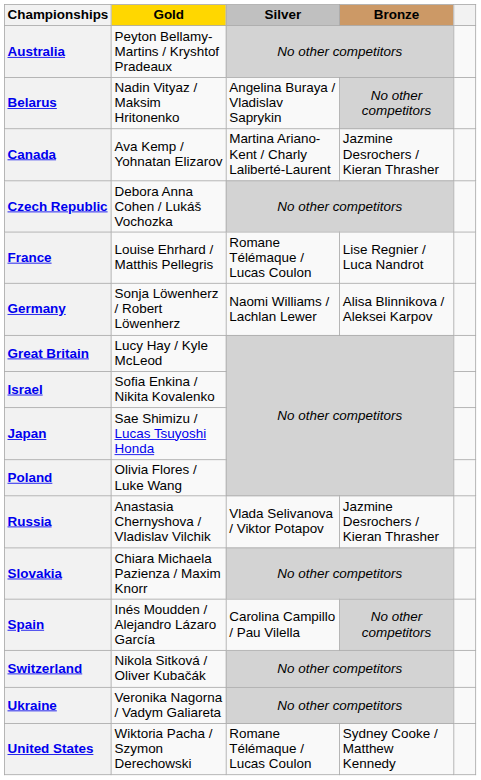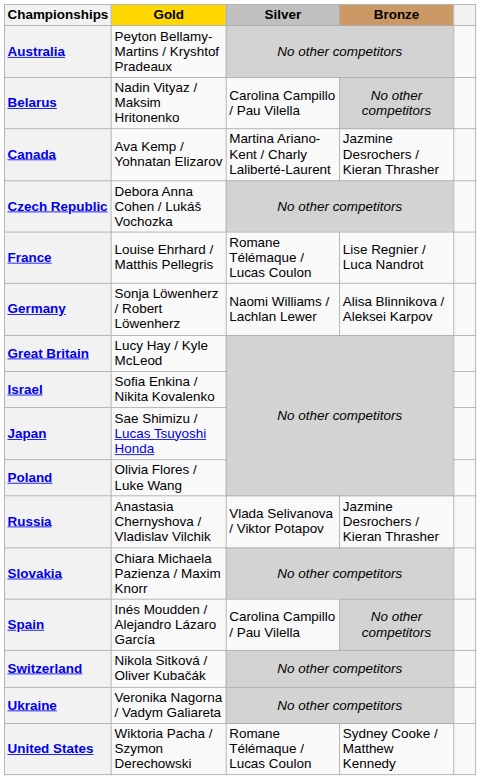(282, 103) Angelina Buraya / Vladislav Saprykin -> (282, 103) Carolina Campillo / Pau Vilella
